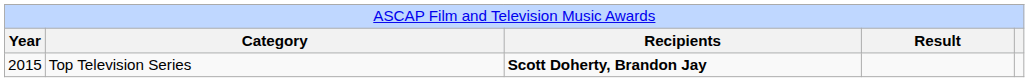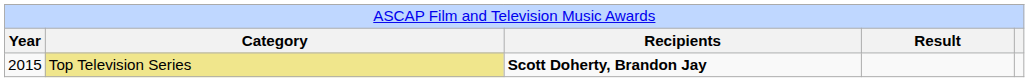(120, 64) no background -> (120, 64) khaki background
